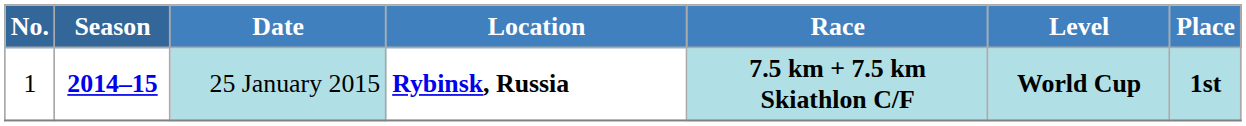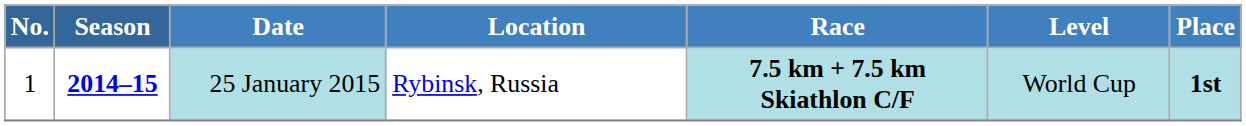(481, 83) bold -> (476, 83) normal
(1079, 83) bold -> (1079, 83) normal
